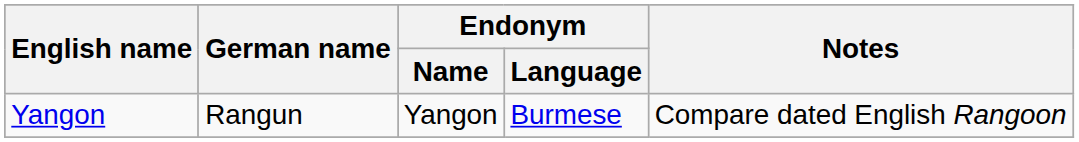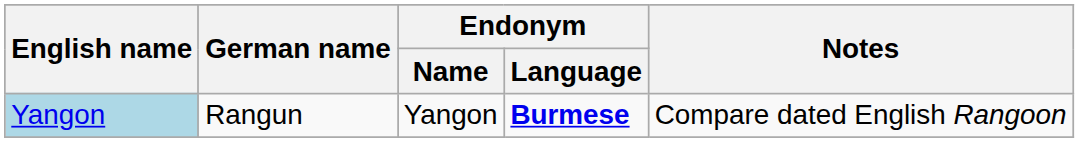(58, 114) no background -> (58, 114) lightblue background
(566, 114) normal -> (570, 114) bold
